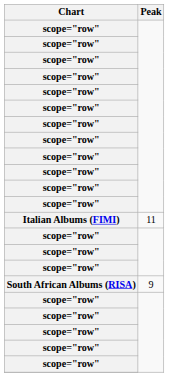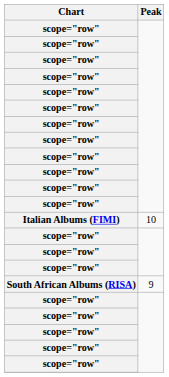(151, 220) 11 -> (151, 220) 10
